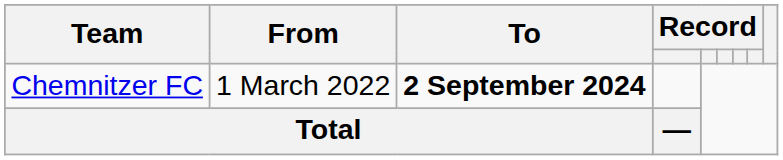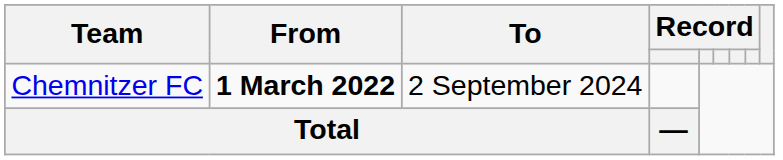(303, 85) normal -> (306, 85) bold
(524, 85) bold -> (525, 85) normal
